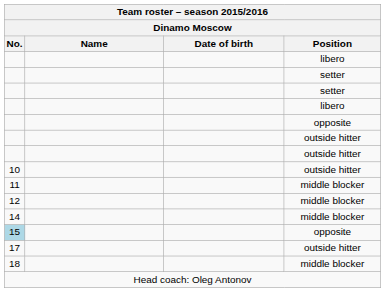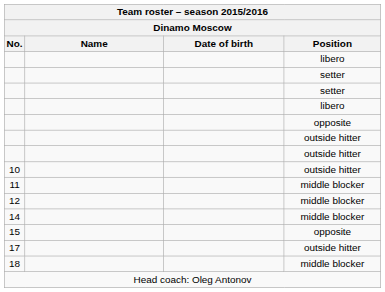(15, 232) lightblue background -> (15, 232) no background
